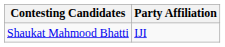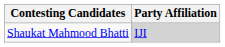(140, 32) no background -> (140, 32) lightgrey background
